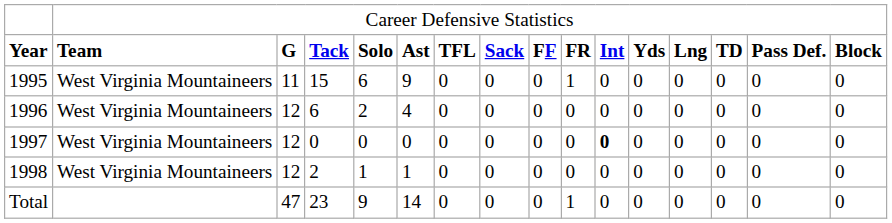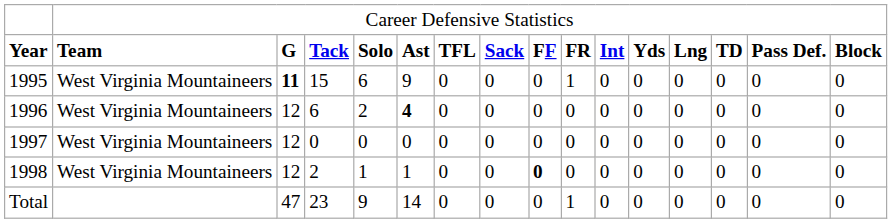(290, 80) normal -> (290, 80) bold
(407, 111) normal -> (407, 111) bold
(605, 141) bold -> (605, 141) normal
(538, 171) normal -> (538, 171) bold
